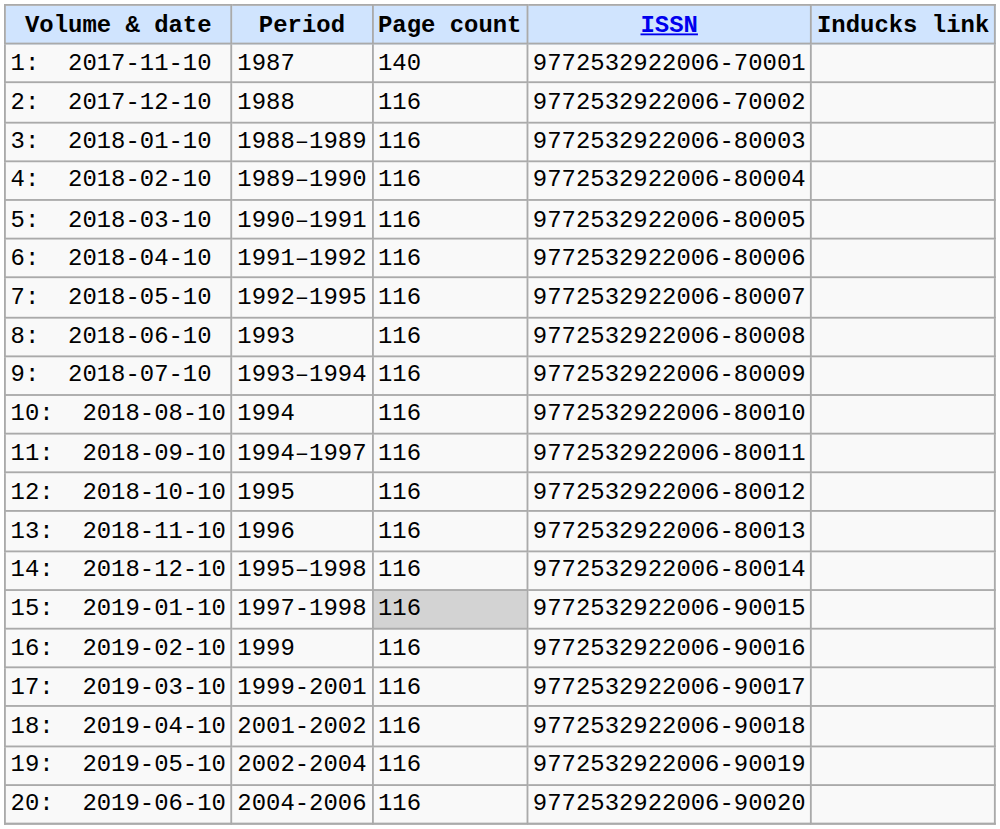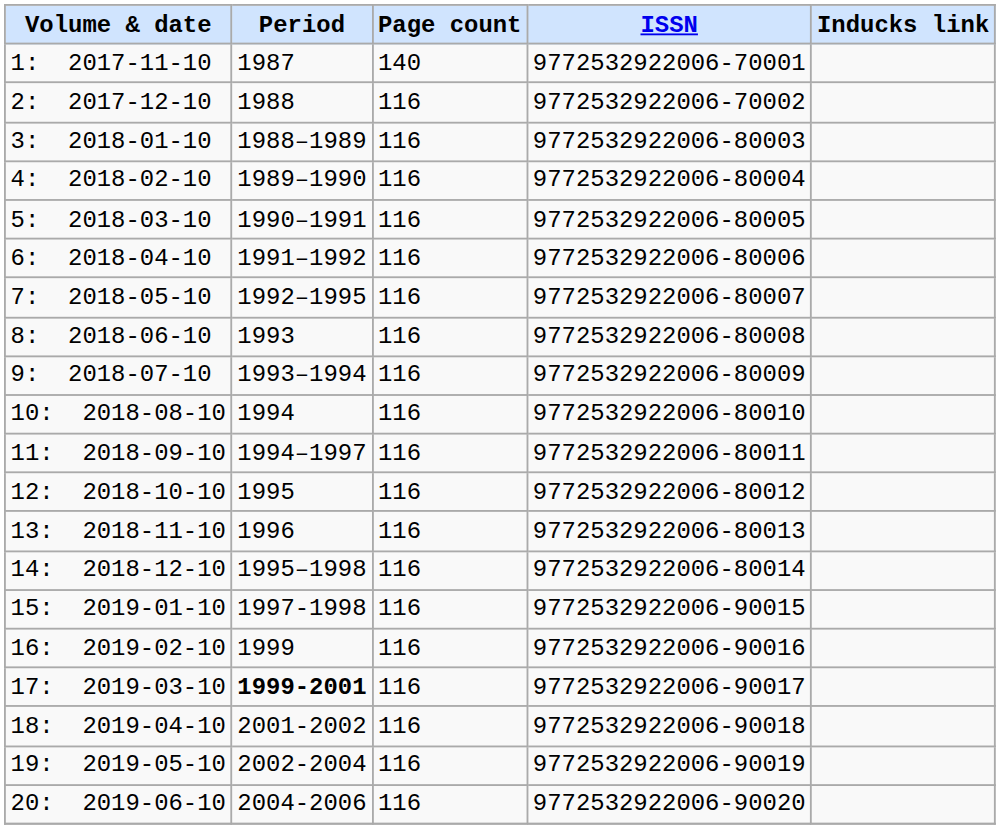(399, 609) lightgrey background -> (399, 609) no background
(302, 687) normal -> (302, 687) bold
